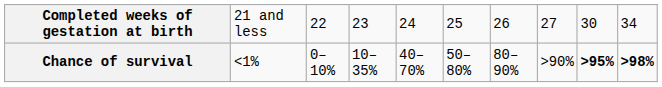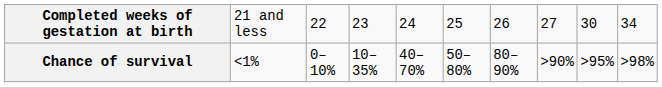(597, 63) bold -> (597, 63) normal
(637, 63) bold -> (637, 63) normal
